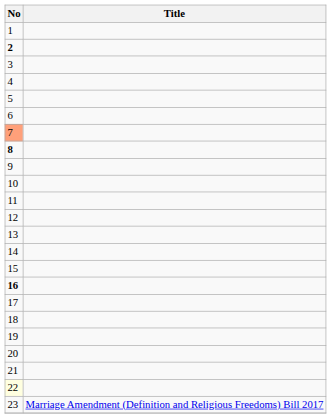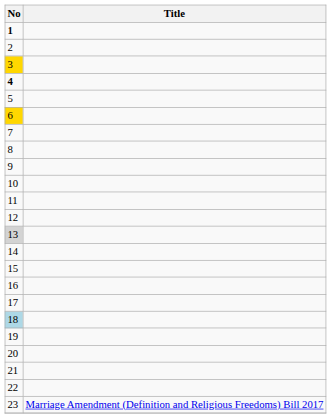(10, 30) normal -> (10, 30) bold
(10, 47) bold -> (10, 47) normal
(10, 64) no background -> (10, 64) gold background
(10, 81) normal -> (10, 81) bold
(10, 115) no background -> (10, 115) gold background
(10, 132) lightsalmon background -> (10, 132) no background
(10, 149) bold -> (10, 149) normal
(13, 234) no background -> (13, 234) lightgrey background
(13, 285) bold -> (13, 285) normal
(13, 319) no background -> (13, 319) lightblue background
(13, 387) lightyellow background -> (13, 387) no background
